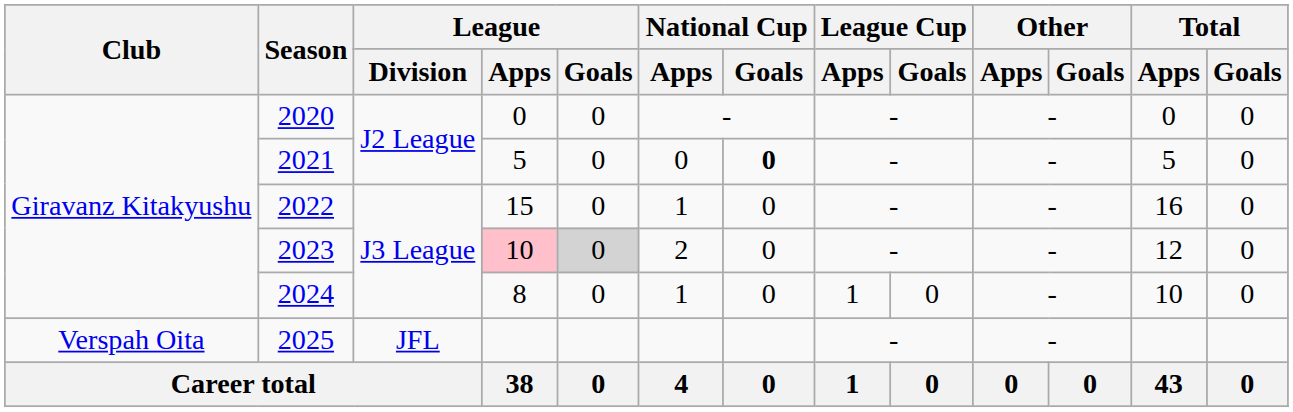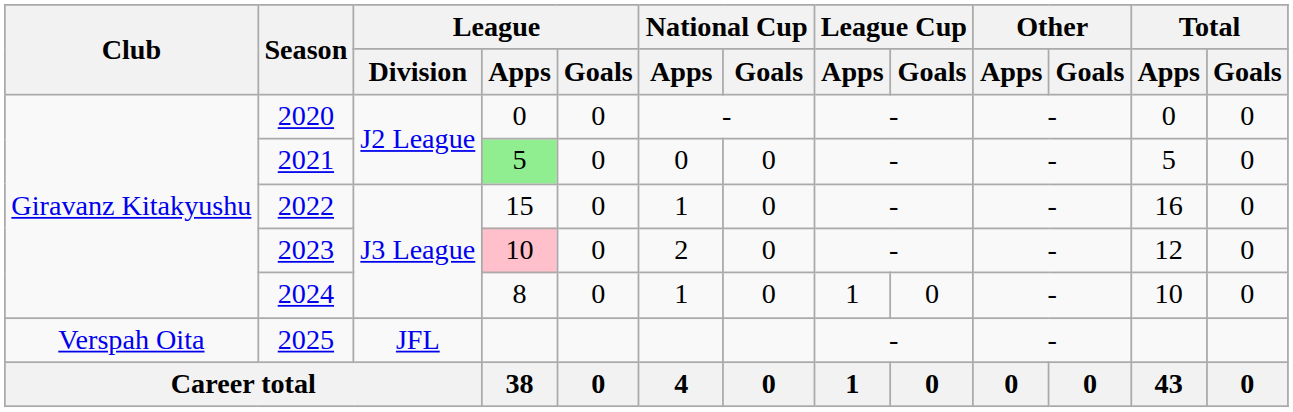(520, 160) no background -> (520, 160) lightgreen background
(769, 160) bold -> (769, 160) normal
(598, 250) lightgrey background -> (598, 250) no background
